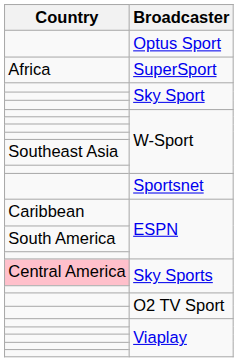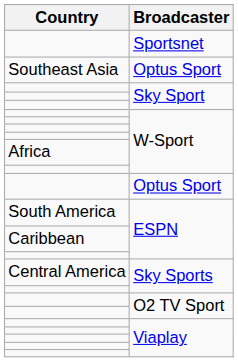(177, 43) Optus Sport -> (168, 43) Sportsnet
(29, 69) Africa -> (63, 69) Southeast Asia
(175, 69) SuperSport -> (177, 69) Optus Sport
(63, 152) Southeast Asia -> (29, 152) Africa
(168, 186) Sportsnet -> (177, 186) Optus Sport
(46, 212) Caribbean -> (62, 212) South America
(62, 238) South America -> (46, 238) Caribbean
(67, 272) pink background -> (67, 272) no background
